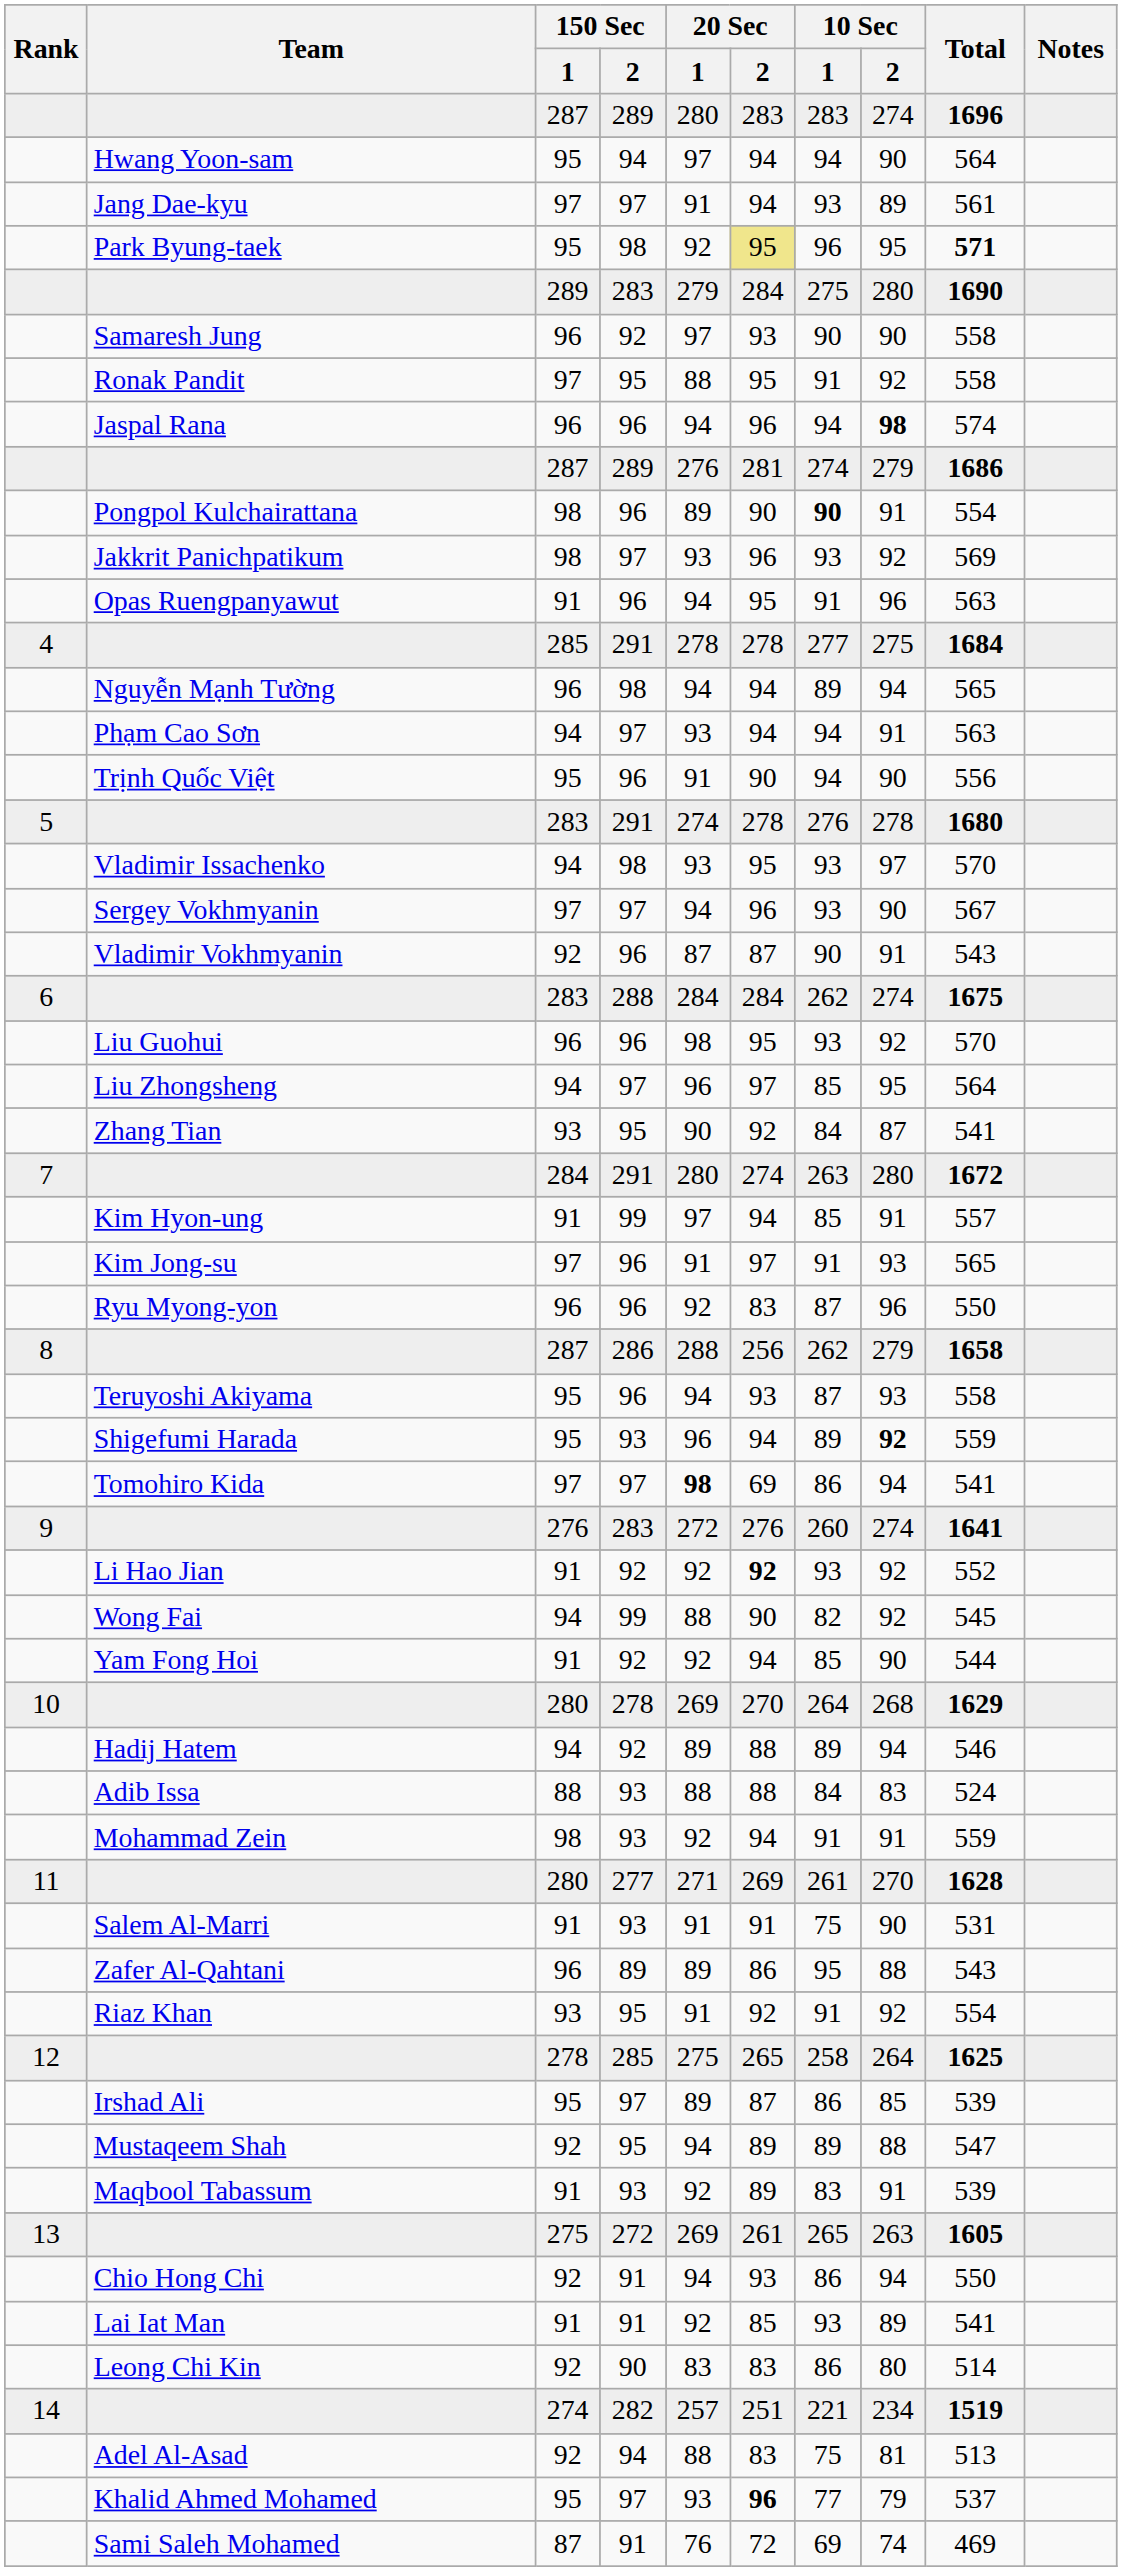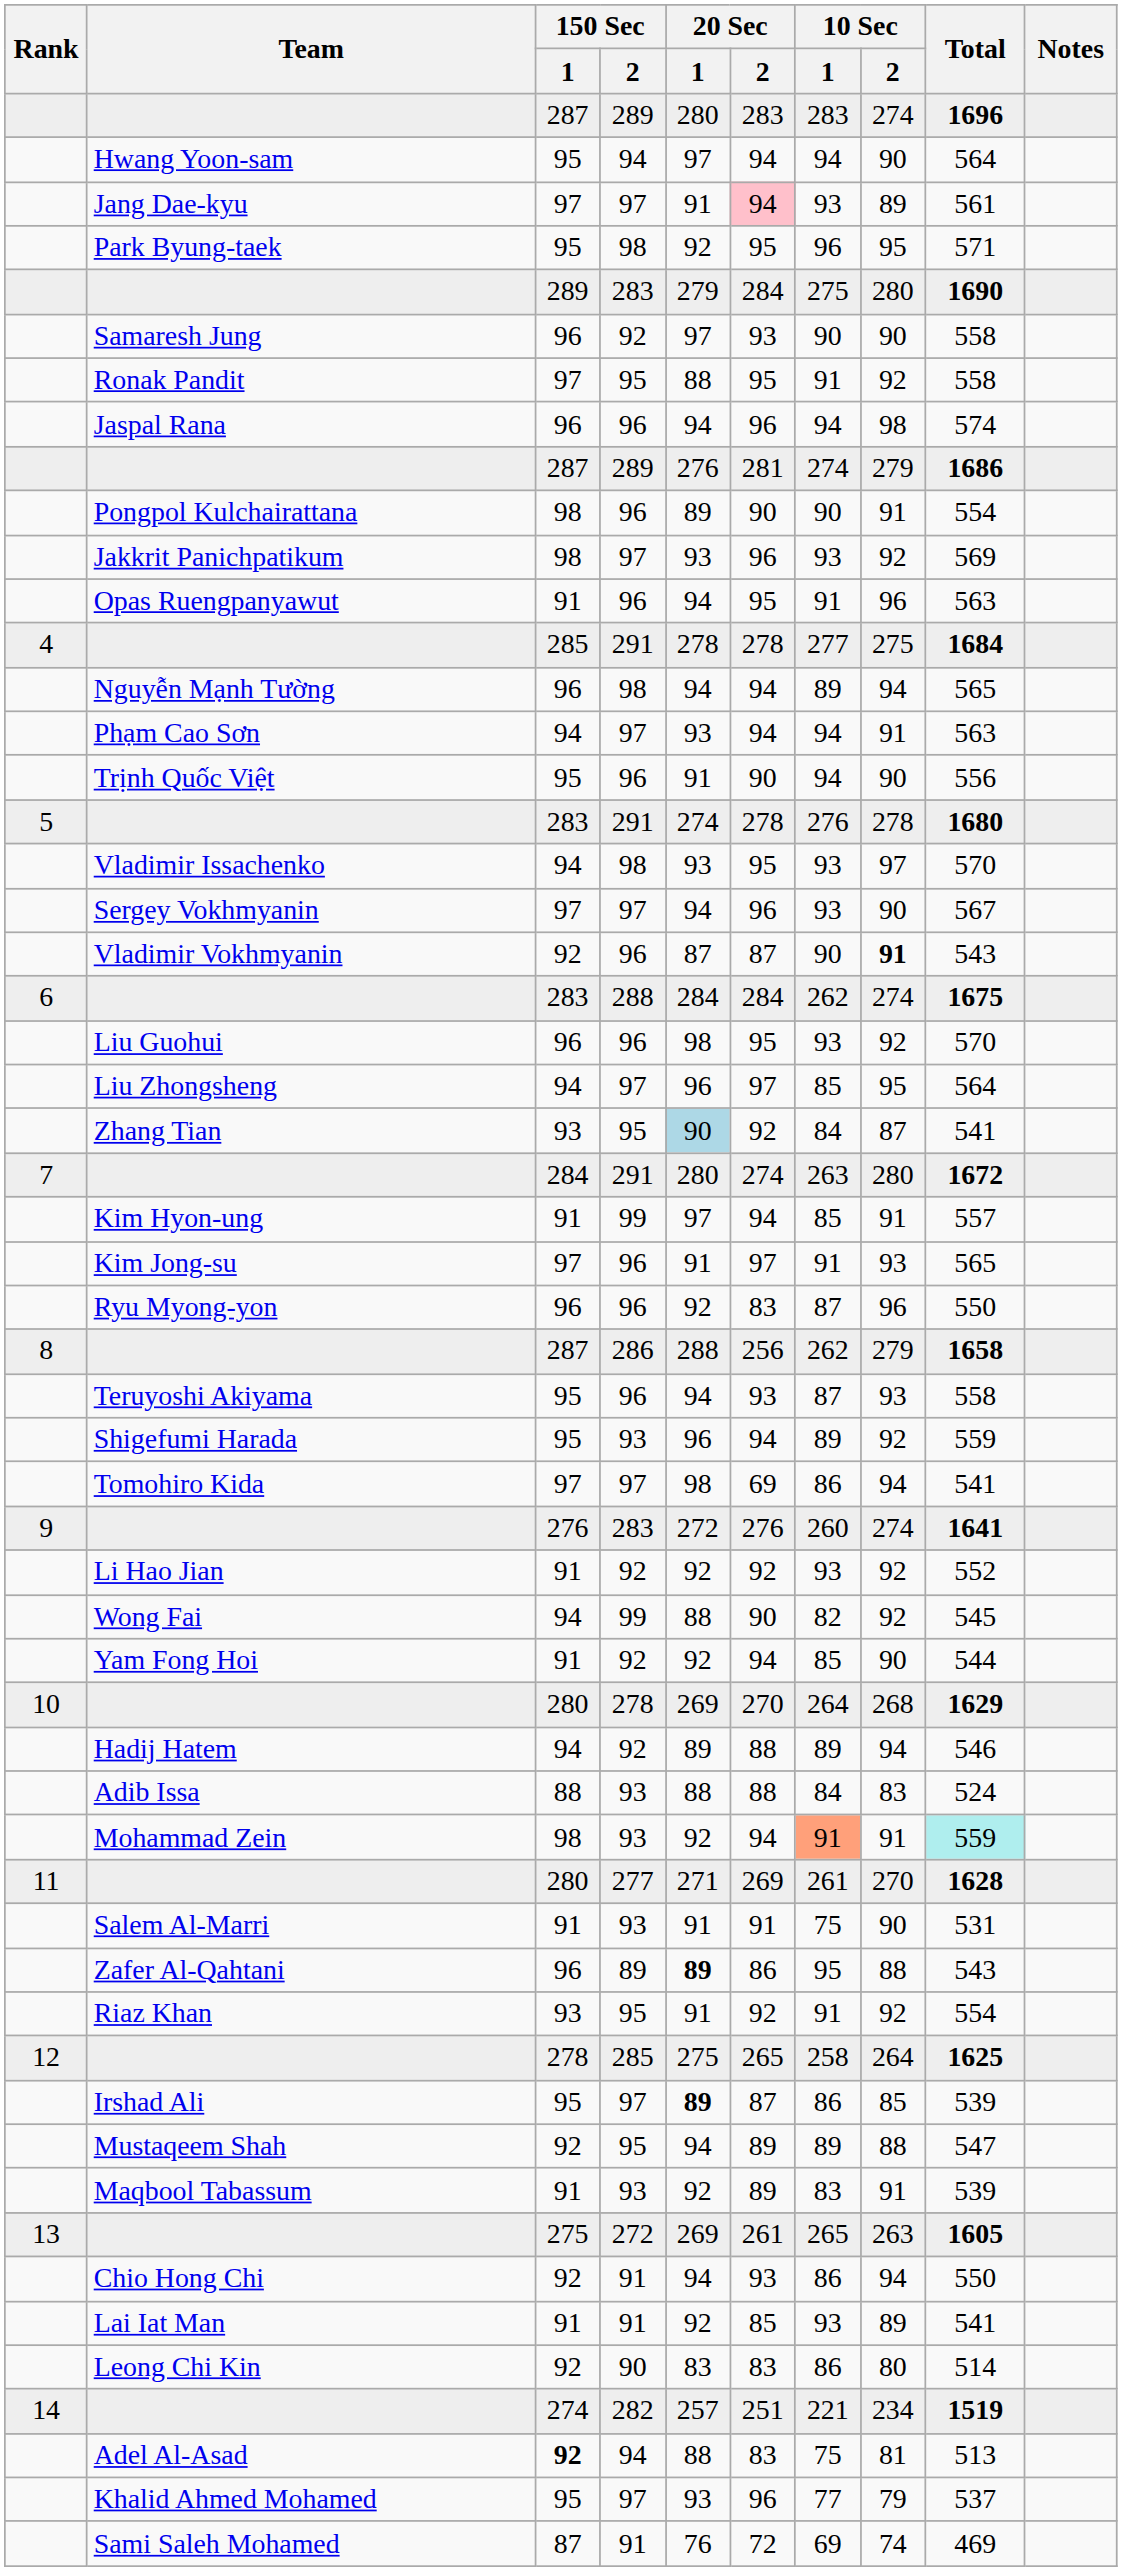(763, 203) no background -> (763, 203) pink background
(763, 247) khaki background -> (763, 247) no background
(975, 247) bold -> (975, 247) normal
(893, 423) bold -> (893, 423) normal
(828, 512) bold -> (828, 512) normal
(893, 953) normal -> (893, 953) bold
(698, 1130) no background -> (698, 1130) lightblue background
(893, 1439) bold -> (893, 1439) normal
(698, 1483) bold -> (698, 1483) normal
(763, 1571) bold -> (763, 1571) normal
(828, 1836) no background -> (828, 1836) lightsalmon background
(975, 1836) no background -> (975, 1836) paleturquoise background
(698, 1969) normal -> (698, 1969) bold
(698, 2101) normal -> (698, 2101) bold
(568, 2454) normal -> (568, 2454) bold
(763, 2499) bold -> (763, 2499) normal
